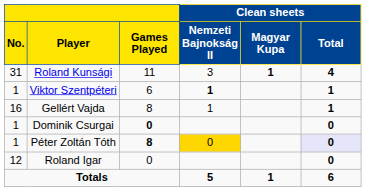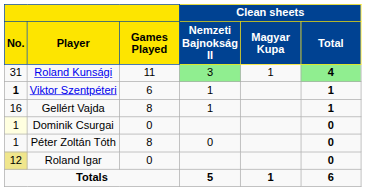(210, 73) no background -> (210, 73) lightgreen background
(271, 73) bold -> (271, 73) normal
(331, 73) no background -> (331, 73) lightgreen background
(16, 90) normal -> (16, 90) bold
(210, 90) bold -> (210, 90) normal
(16, 125) no background -> (16, 125) lightyellow background
(149, 125) bold -> (149, 125) normal
(149, 143) bold -> (149, 143) normal
(210, 143) gold background -> (210, 143) no background
(331, 143) lavender background -> (331, 143) no background
(16, 160) no background -> (16, 160) khaki background
